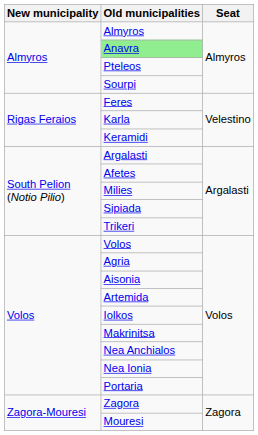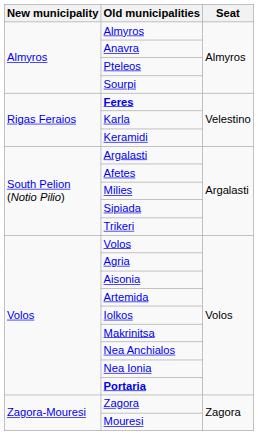(121, 48) lightgreen background -> (121, 48) no background
(118, 102) normal -> (119, 102) bold
(123, 386) normal -> (125, 386) bold
